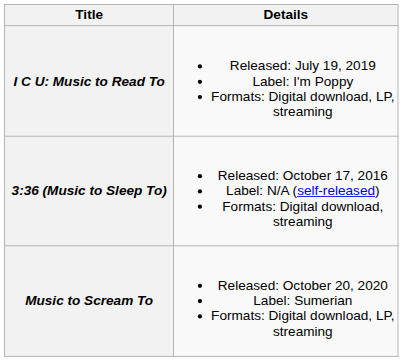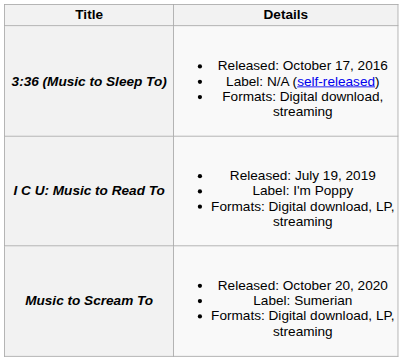rows swapped: (89, 191) <-> (89, 81)
